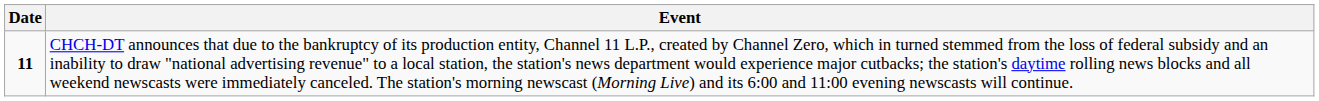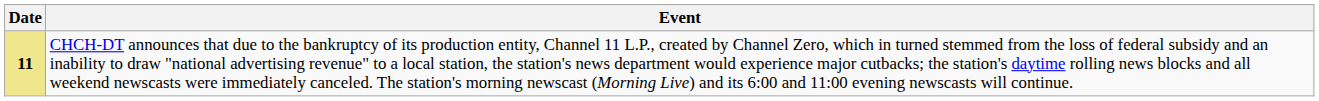(25, 63) no background -> (25, 63) khaki background
